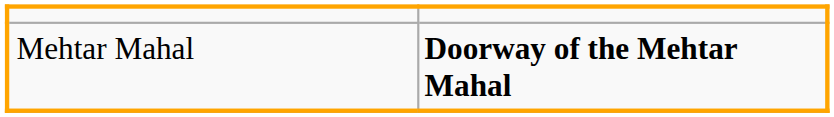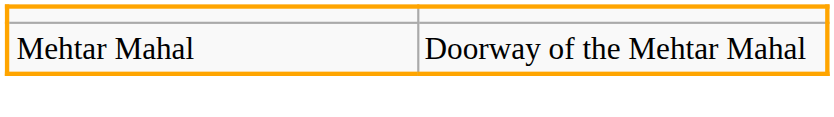(581, 66) bold -> (615, 48) normal
